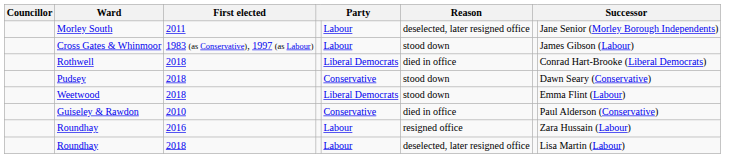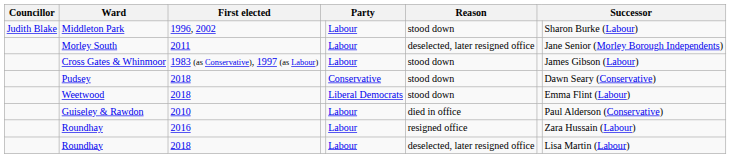+ row: (93, 29)
- row: (75, 62)
(350, 112) Conservative -> (343, 112) Labour
